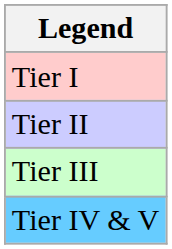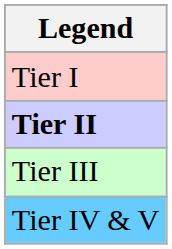(50, 123) normal -> (54, 123) bold
